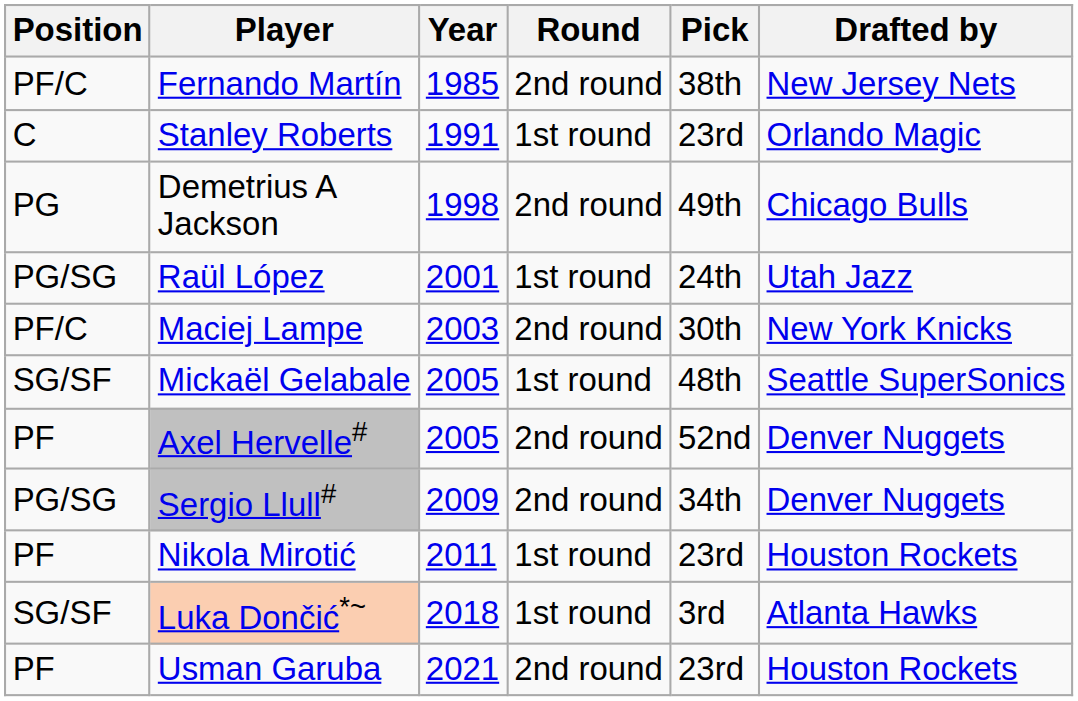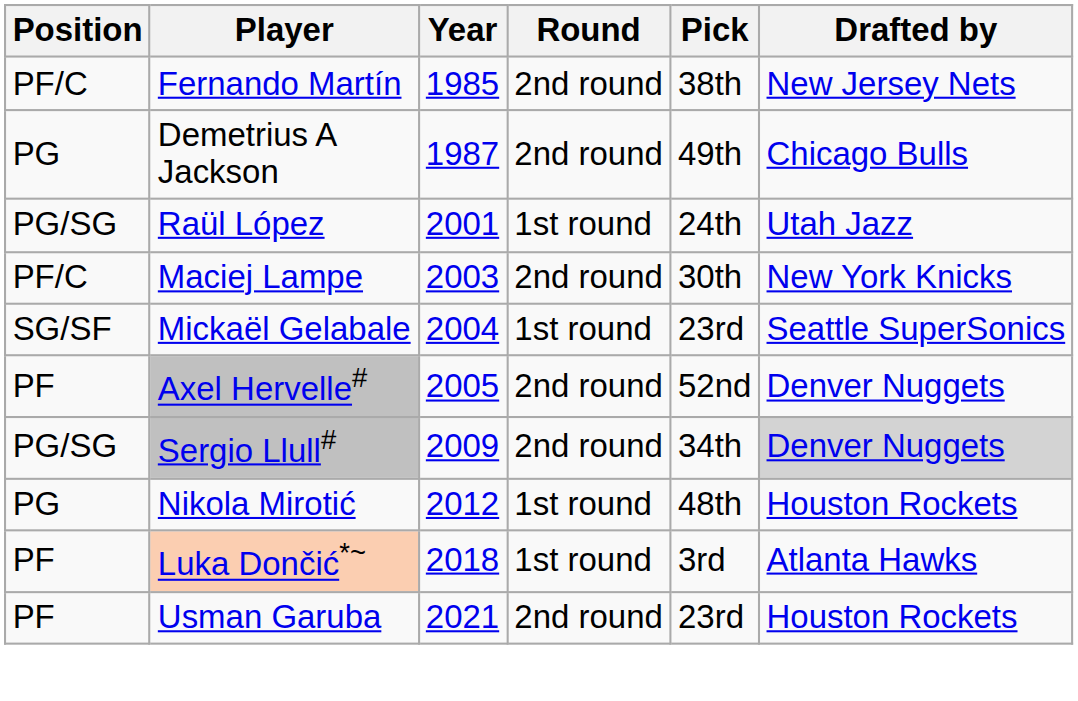- row: (275, 135)
(463, 205) 1998 -> (463, 153) 1987
(463, 381) 2005 -> (463, 329) 2004
(710, 381) 48th -> (711, 329) 23rd
(886, 499) no background -> (886, 446) lightgrey background
(34, 556) PF -> (36, 503) PG
(461, 556) 2011 -> (463, 503) 2012
(711, 556) 23rd -> (710, 503) 48th
(62, 612) SG/SF -> (34, 560) PF
